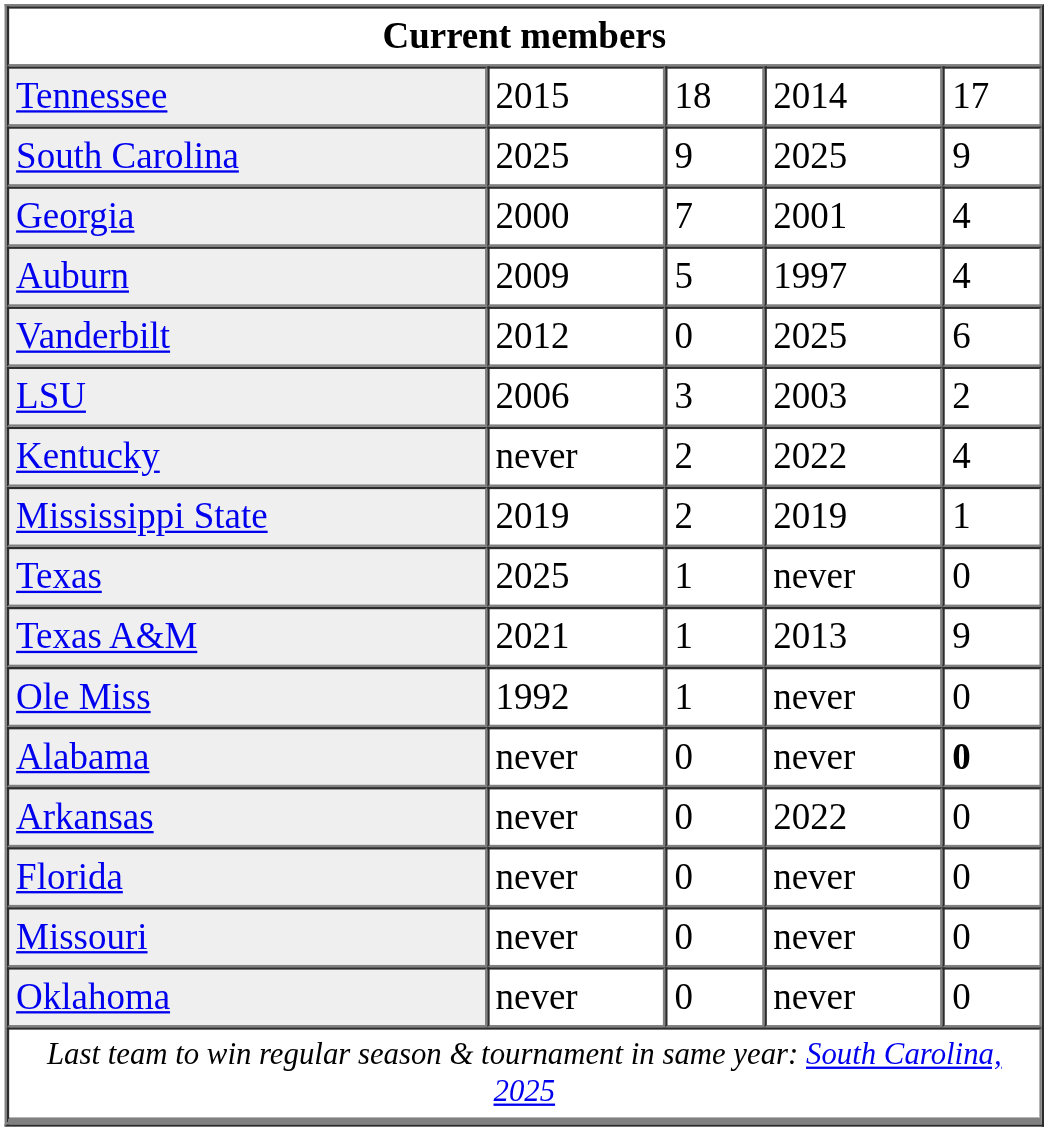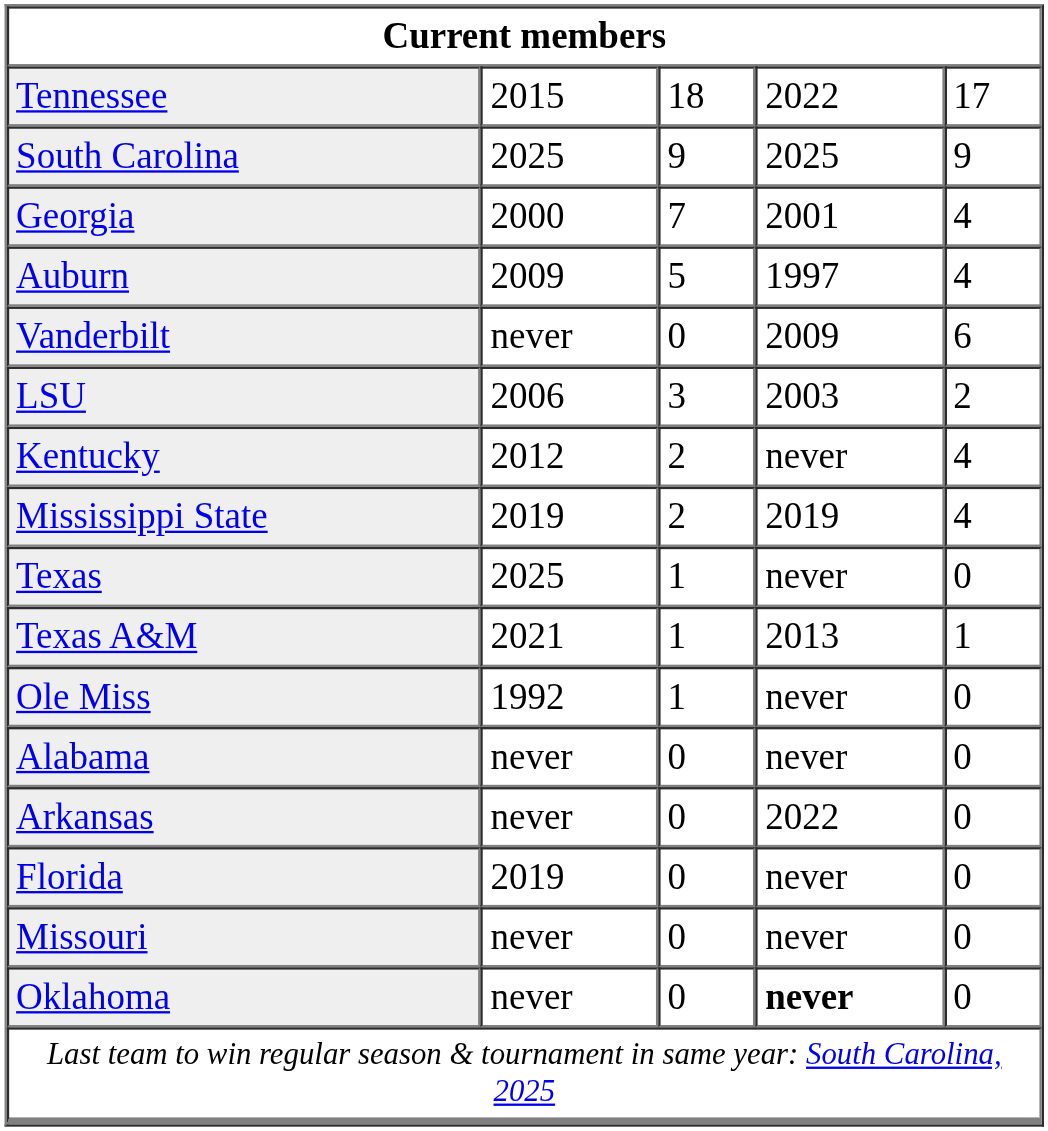(810, 95) 2014 -> (802, 95) 2022
(533, 335) 2012 -> (532, 335) never
(810, 335) 2025 -> (802, 335) 2009
(537, 456) never -> (528, 456) 2012
(810, 456) 2022 -> (806, 456) never
(961, 516) 1 -> (962, 516) 4
(961, 636) 9 -> (962, 636) 1
(961, 756) bold -> (962, 756) normal
(537, 876) never -> (528, 876) 2019
(814, 996) normal -> (809, 996) bold
